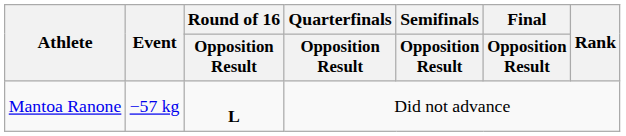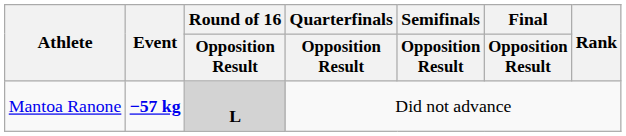(155, 106) normal -> (155, 106) bold
(234, 116) no background -> (235, 116) lightgrey background
